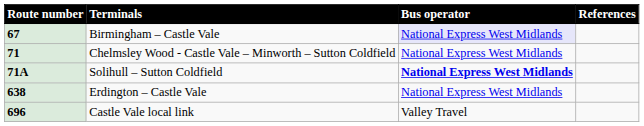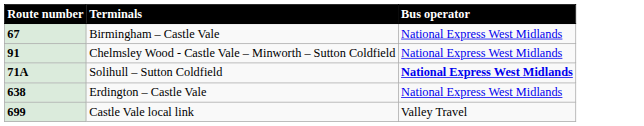- column: (607, 14)
(482, 33) lavender background -> (482, 33) no background
(13, 53) 71 -> (13, 53) 91
(16, 111) 696 -> (16, 111) 699
